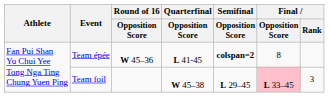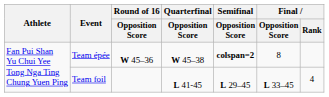(188, 60) L 41-45 -> (188, 60) W 45–38
(188, 85) W 45–38 -> (188, 85) L 41-45
(279, 85) pink background -> (279, 85) no background
(312, 80) 3 -> (312, 80) 4
